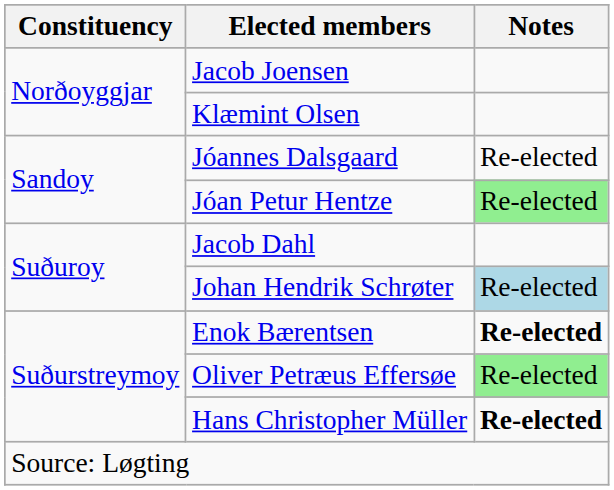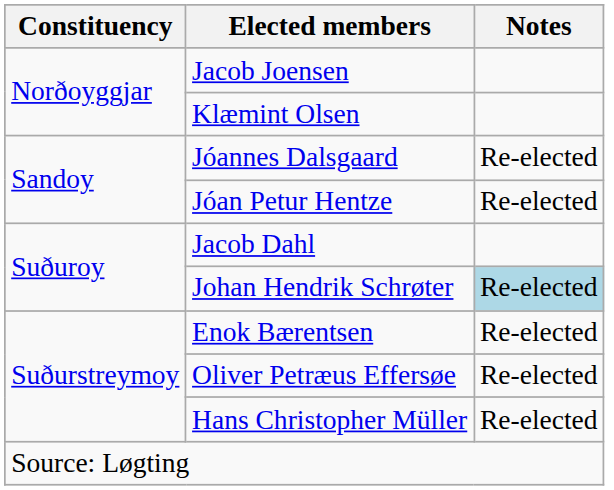(539, 200) lightgreen background -> (539, 200) no background
(541, 331) bold -> (539, 331) normal
(539, 375) lightgreen background -> (539, 375) no background
(541, 419) bold -> (539, 419) normal
